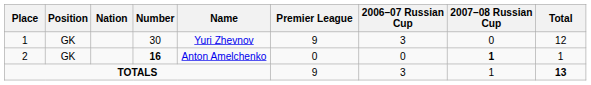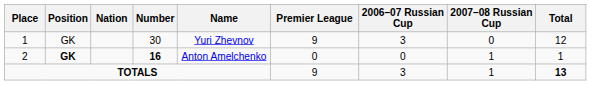(68, 56) normal -> (68, 56) bold
(491, 56) bold -> (491, 56) normal
